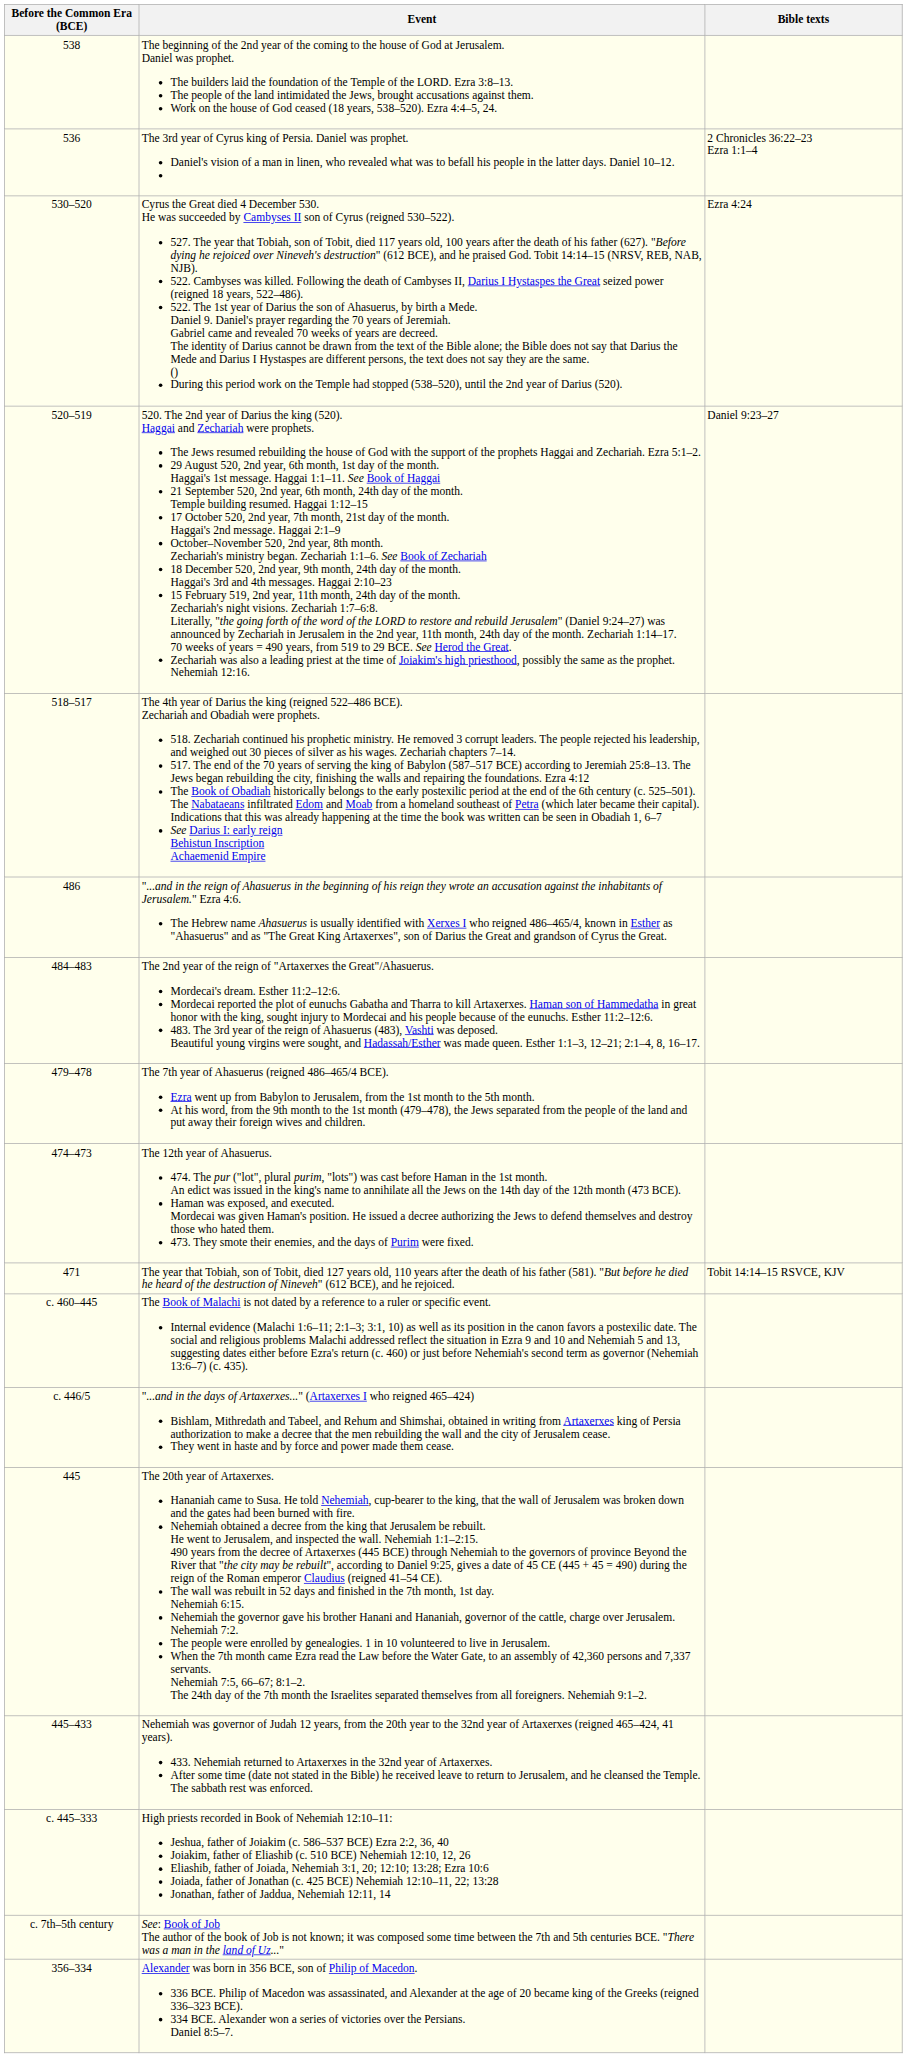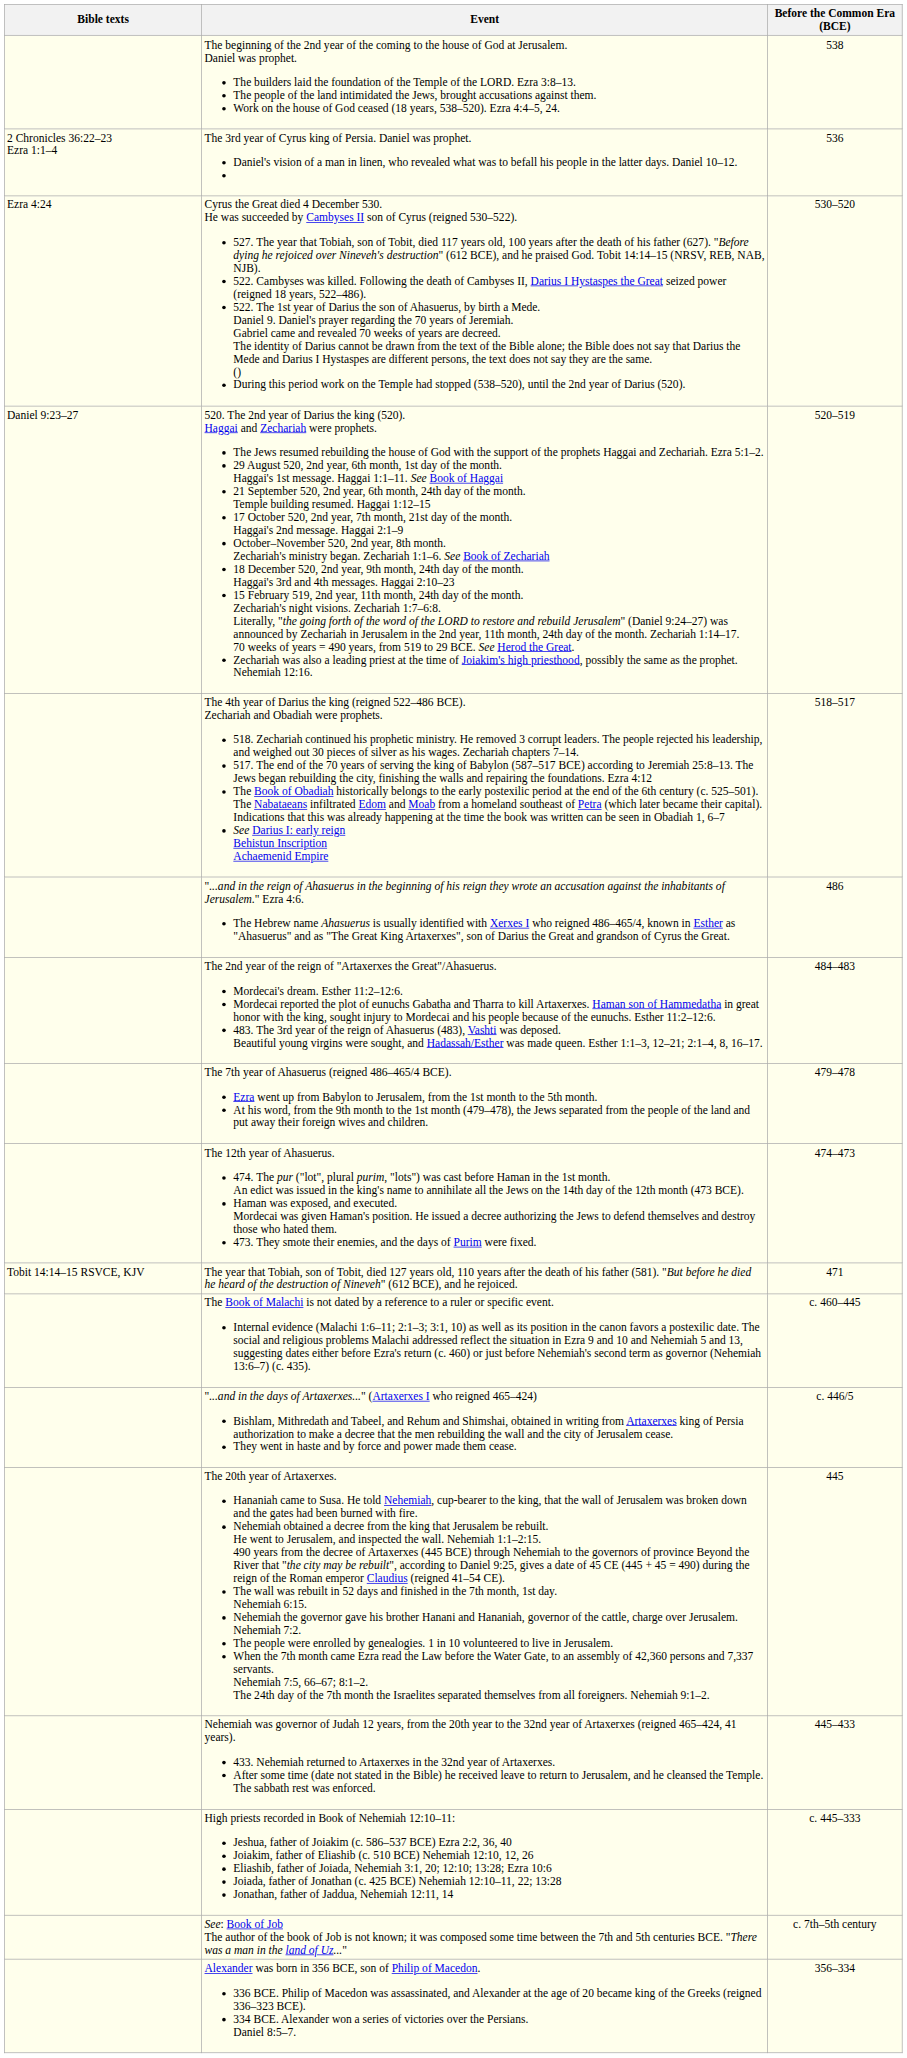columns swapped: (72, 20) <-> (803, 20)
